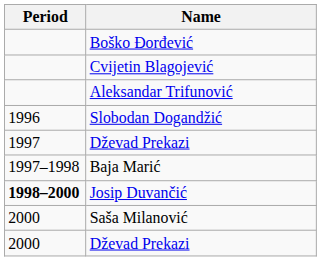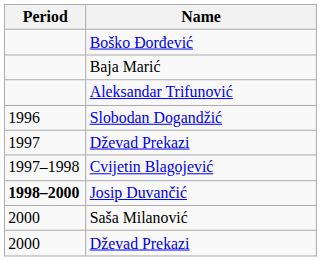(152, 67) Cvijetin Blagojević -> (125, 67) Baja Marić
(125, 167) Baja Marić -> (152, 167) Cvijetin Blagojević
